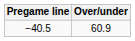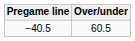(101, 28) 60.9 -> (101, 28) 60.5
